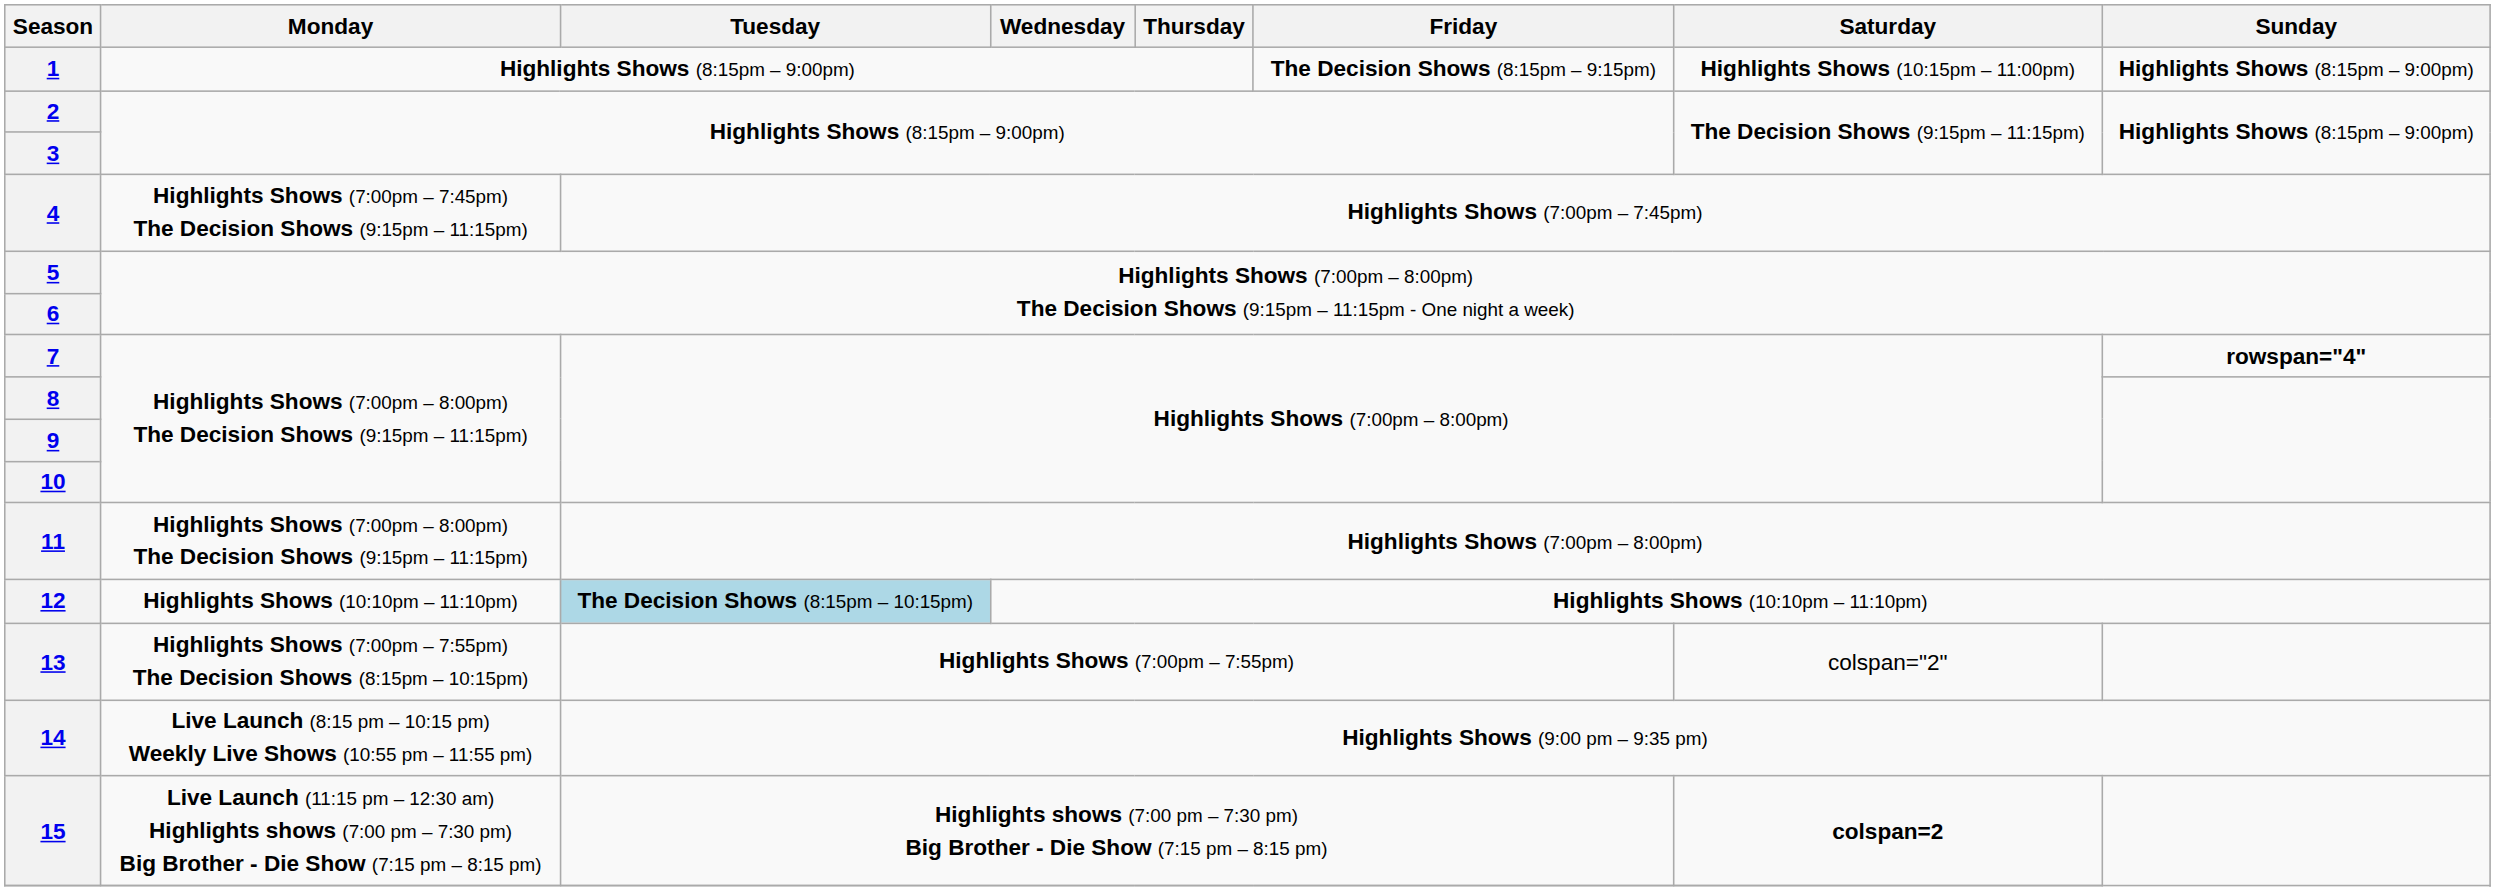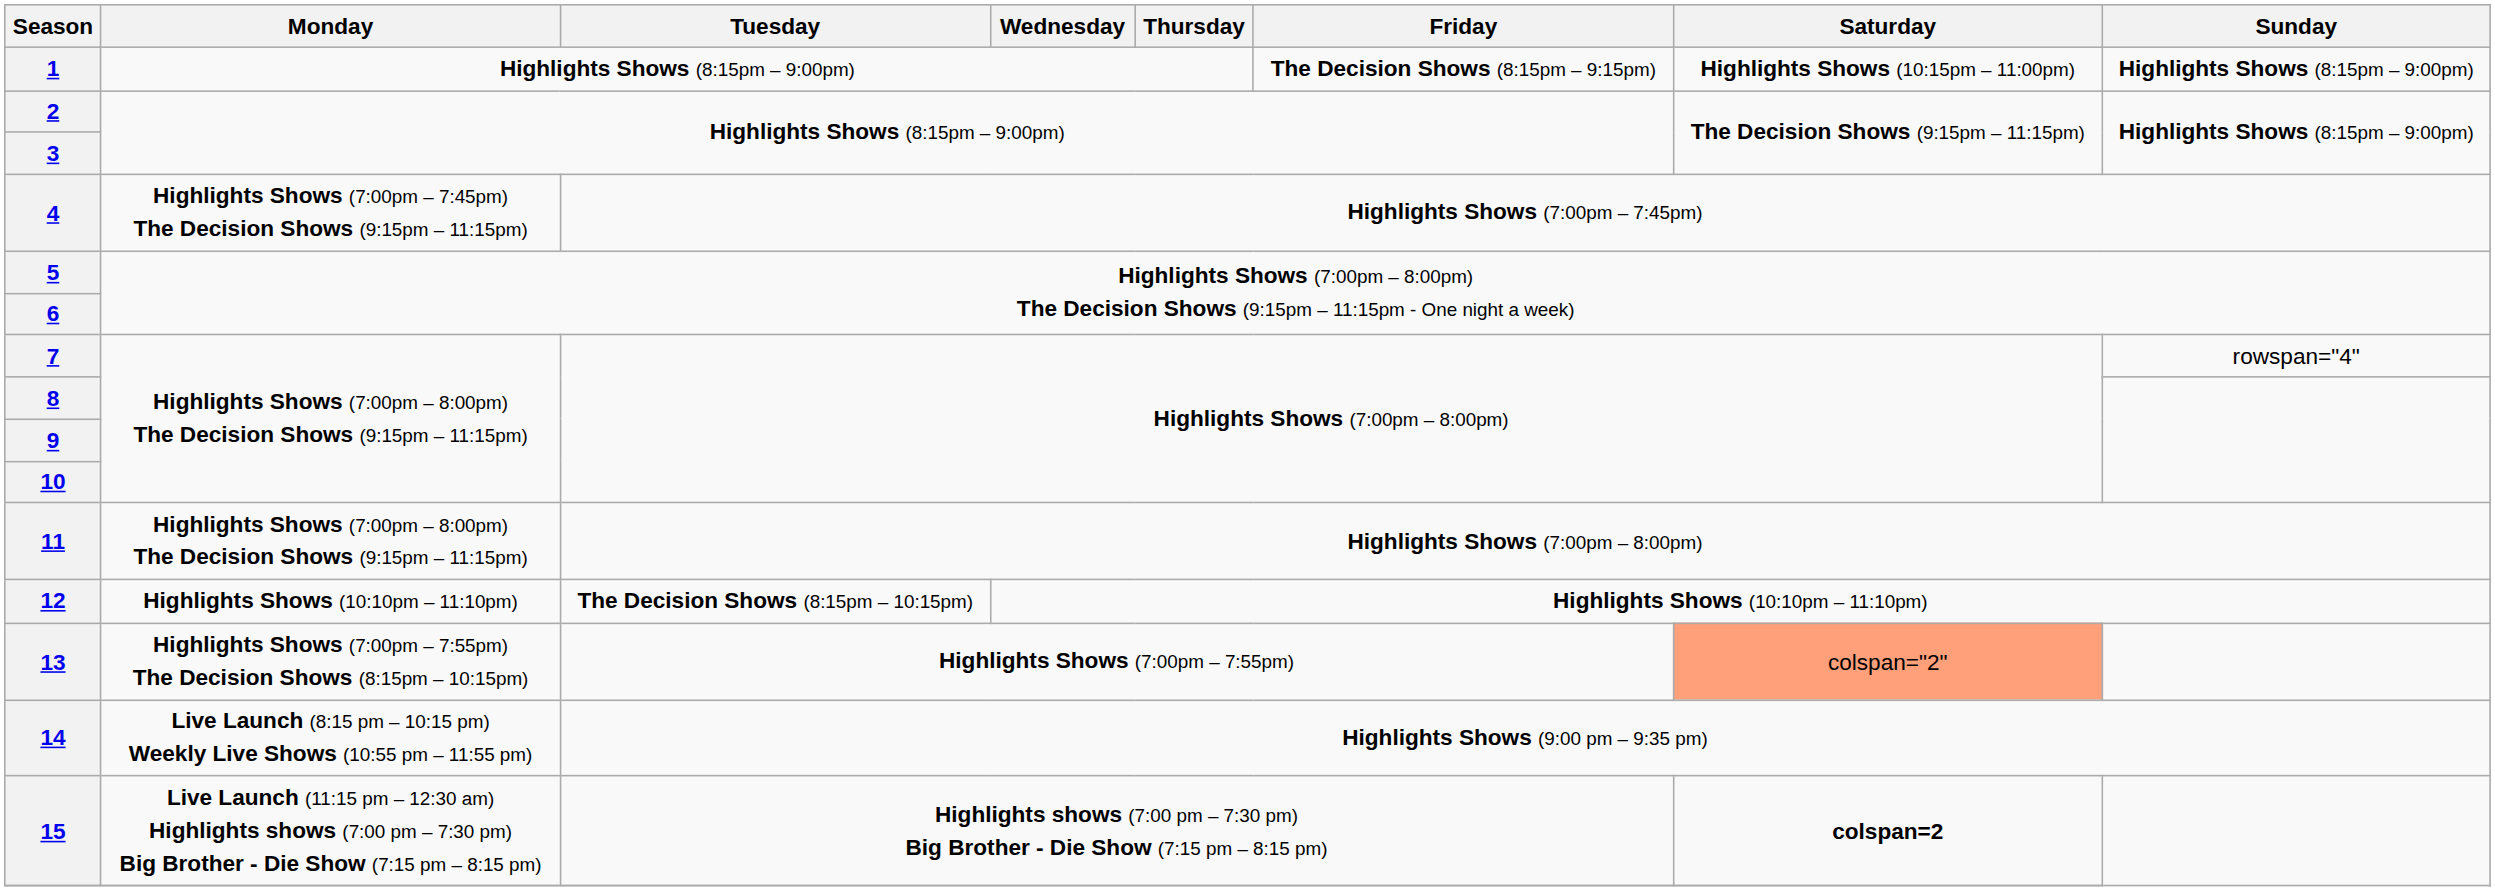(2296, 356) bold -> (2296, 356) normal
(775, 601) lightblue background -> (775, 601) no background
(1888, 662) no background -> (1888, 662) lightsalmon background
